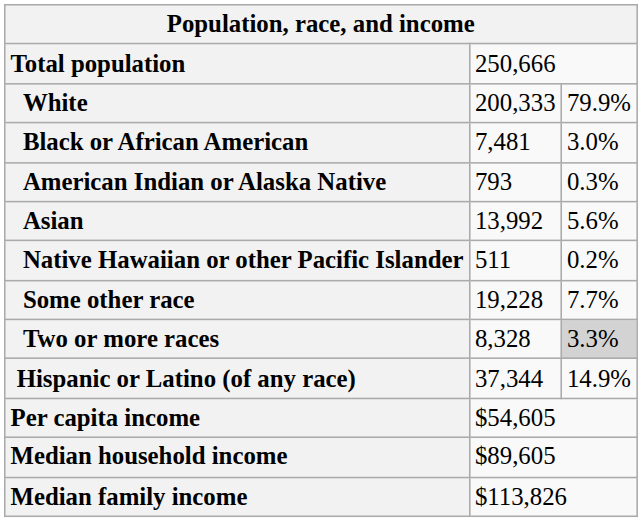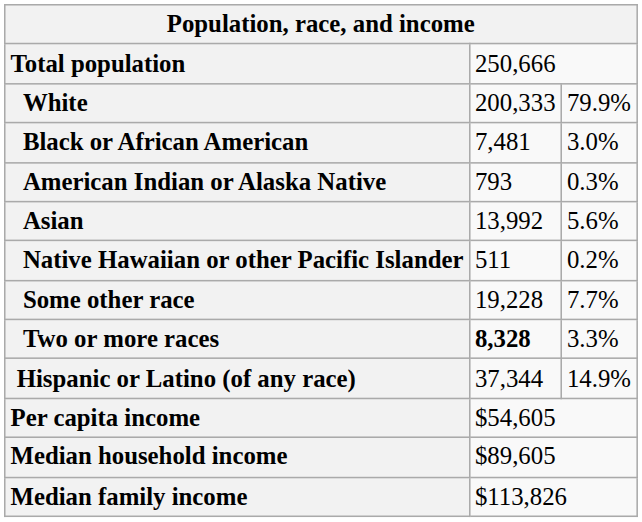(503, 338) normal -> (503, 338) bold
(593, 338) lightgrey background -> (593, 338) no background
